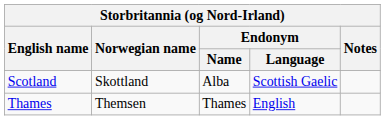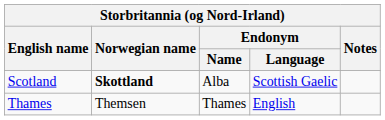(122, 81) normal -> (124, 81) bold
